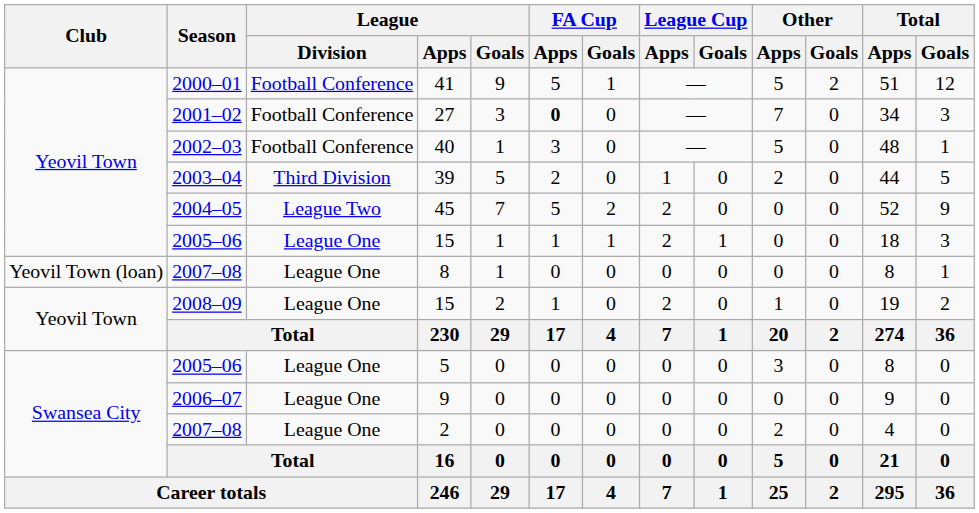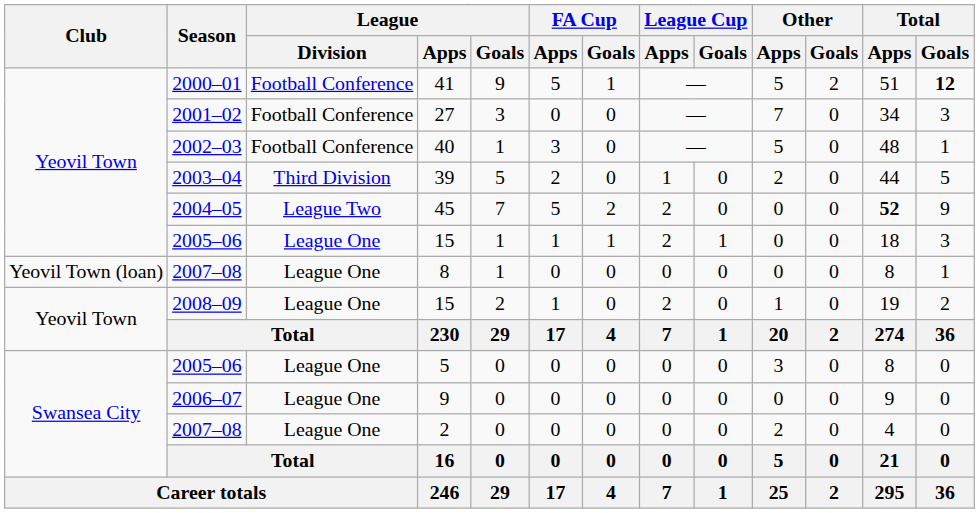(945, 83) normal -> (945, 83) bold
(555, 114) bold -> (555, 114) normal
(889, 209) normal -> (889, 209) bold
